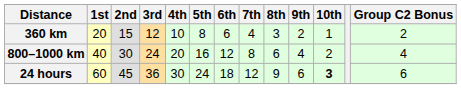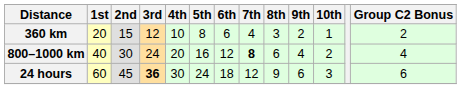(252, 53) normal -> (252, 53) bold
(152, 73) normal -> (152, 73) bold
(329, 73) bold -> (329, 73) normal
